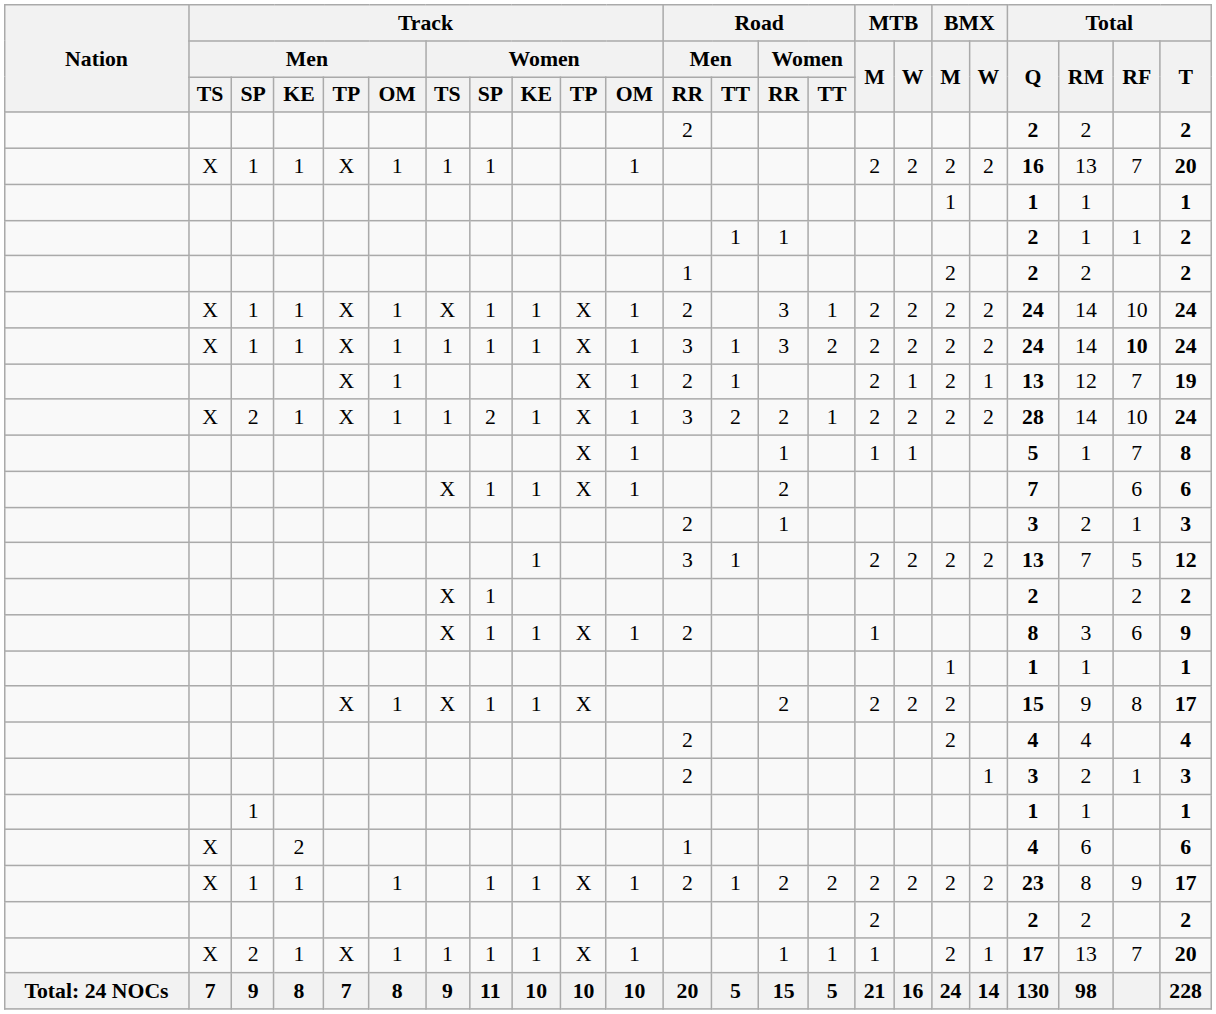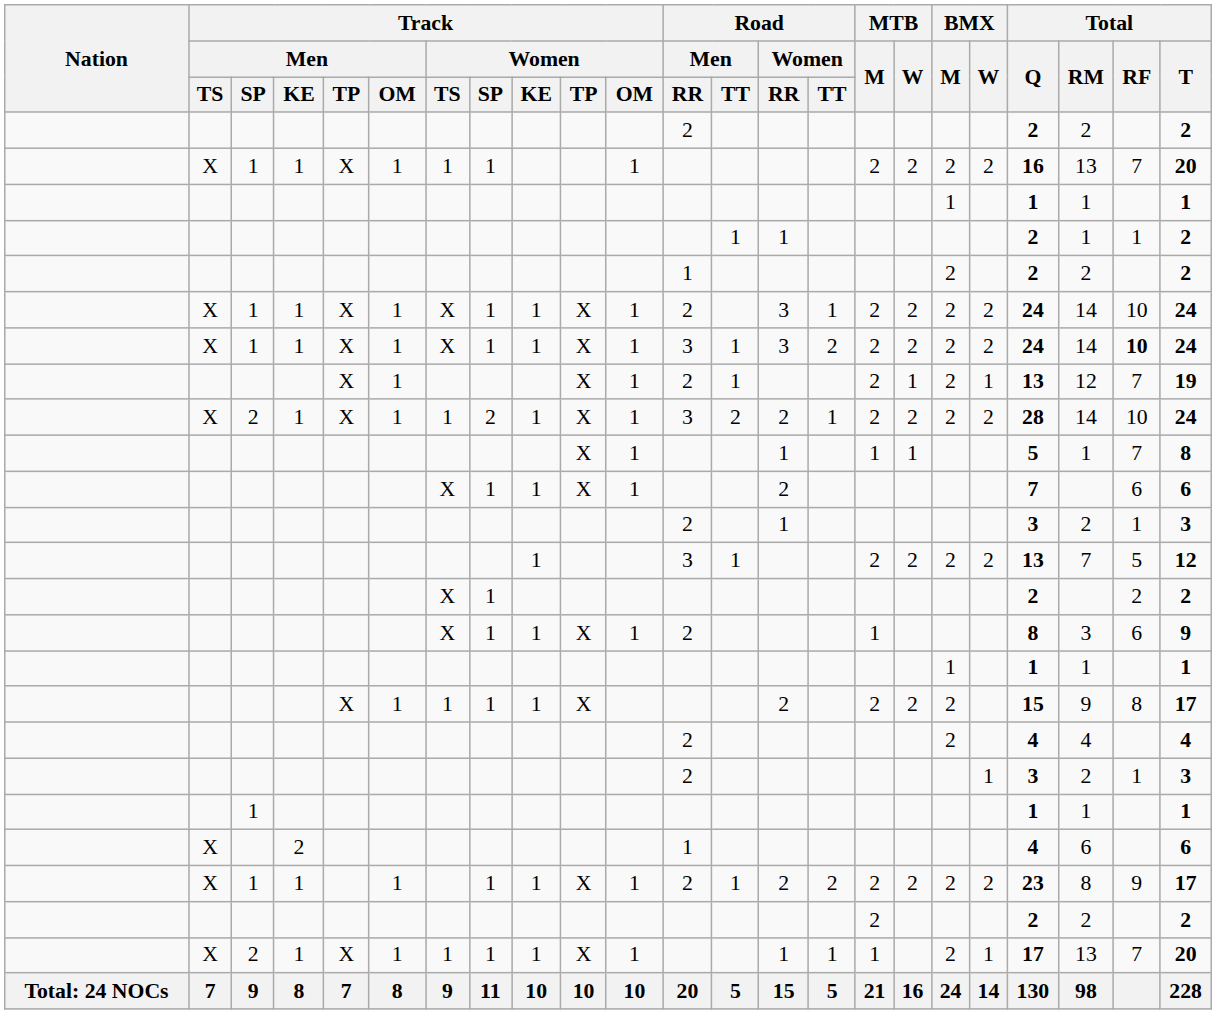(447, 345) 1 -> (447, 345) X
(447, 704) X -> (447, 704) 1
